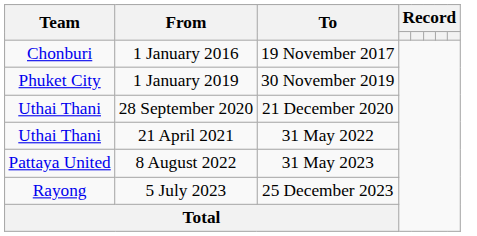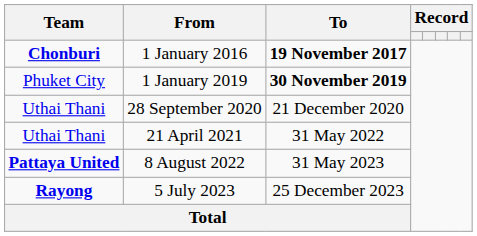(60, 53) normal -> (64, 53) bold
(328, 53) normal -> (338, 53) bold
(328, 80) normal -> (338, 80) bold
(60, 163) normal -> (64, 163) bold
(60, 190) normal -> (64, 190) bold
